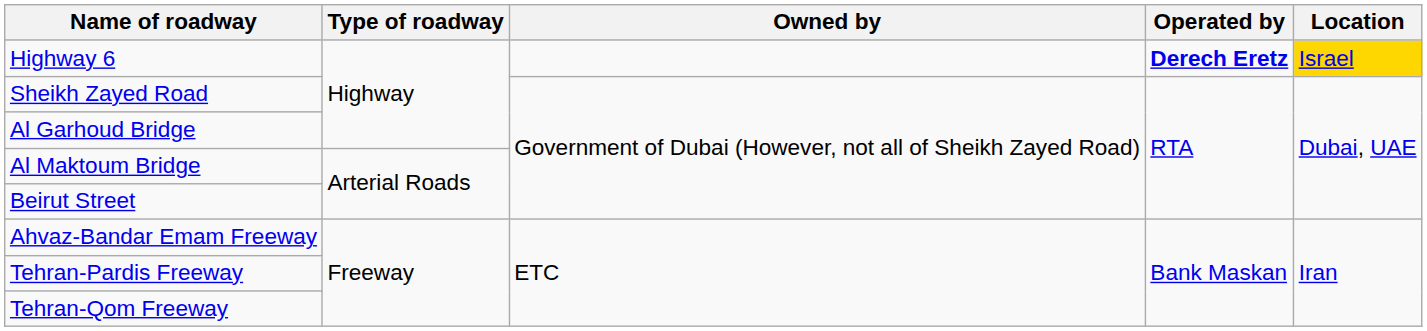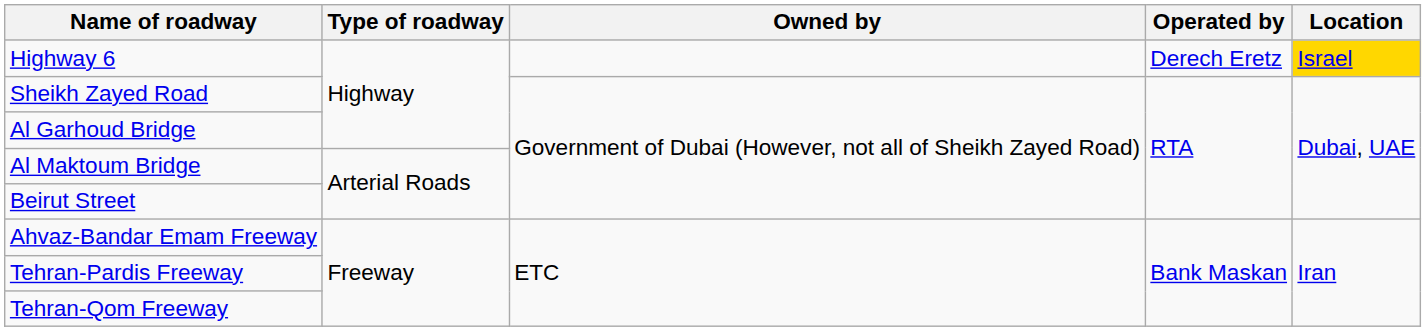(1219, 58) bold -> (1216, 58) normal
